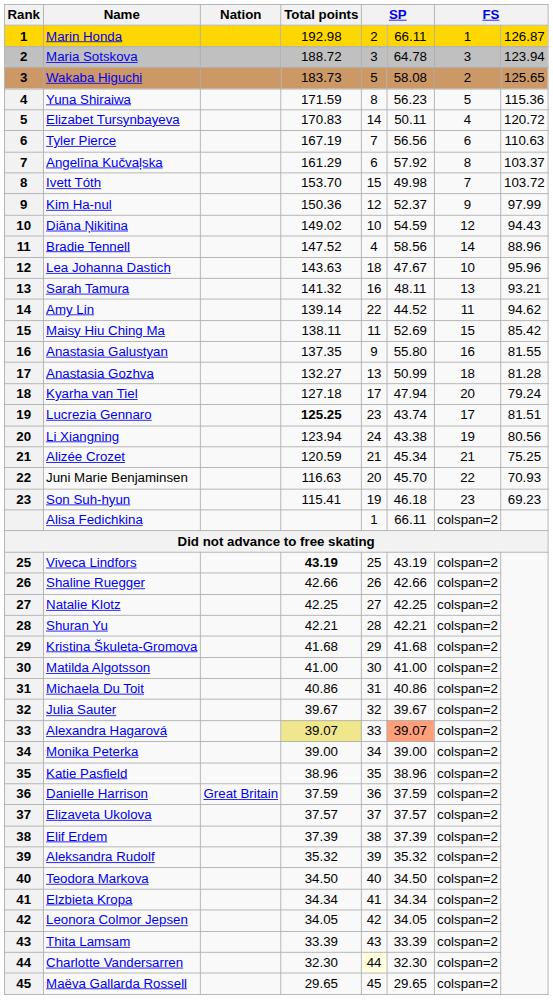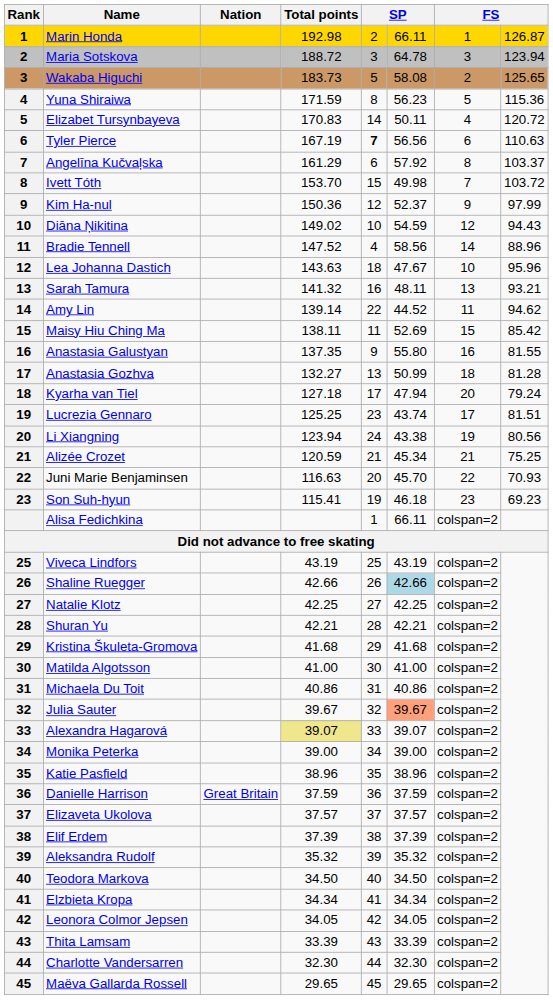(374, 141) normal -> (374, 141) bold
(321, 415) bold -> (321, 415) normal
(321, 562) bold -> (321, 562) normal
(410, 583) no background -> (410, 583) lightblue background
(410, 710) no background -> (410, 710) lightsalmon background
(410, 731) lightsalmon background -> (410, 731) no background
(374, 962) lightyellow background -> (374, 962) no background
